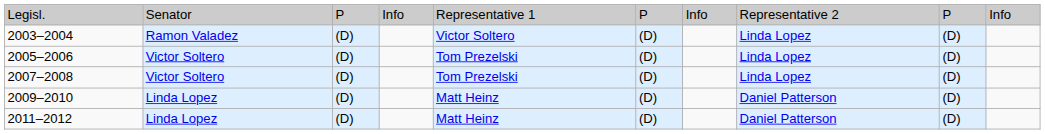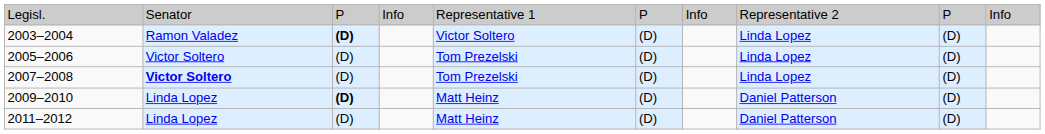(345, 35) normal -> (345, 35) bold
(185, 77) normal -> (189, 77) bold
(345, 98) normal -> (345, 98) bold
